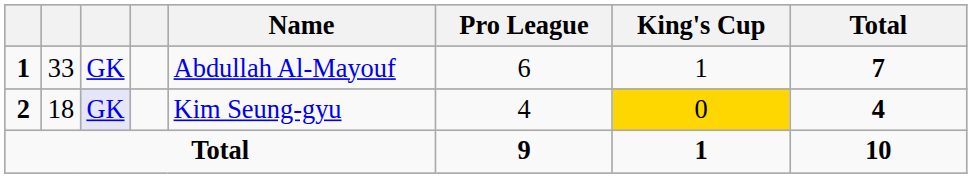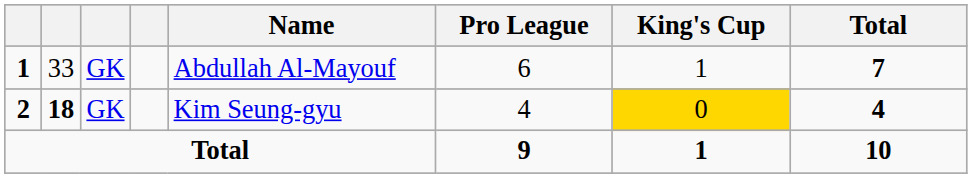(61, 109) normal -> (61, 109) bold
(105, 109) lavender background -> (105, 109) no background
